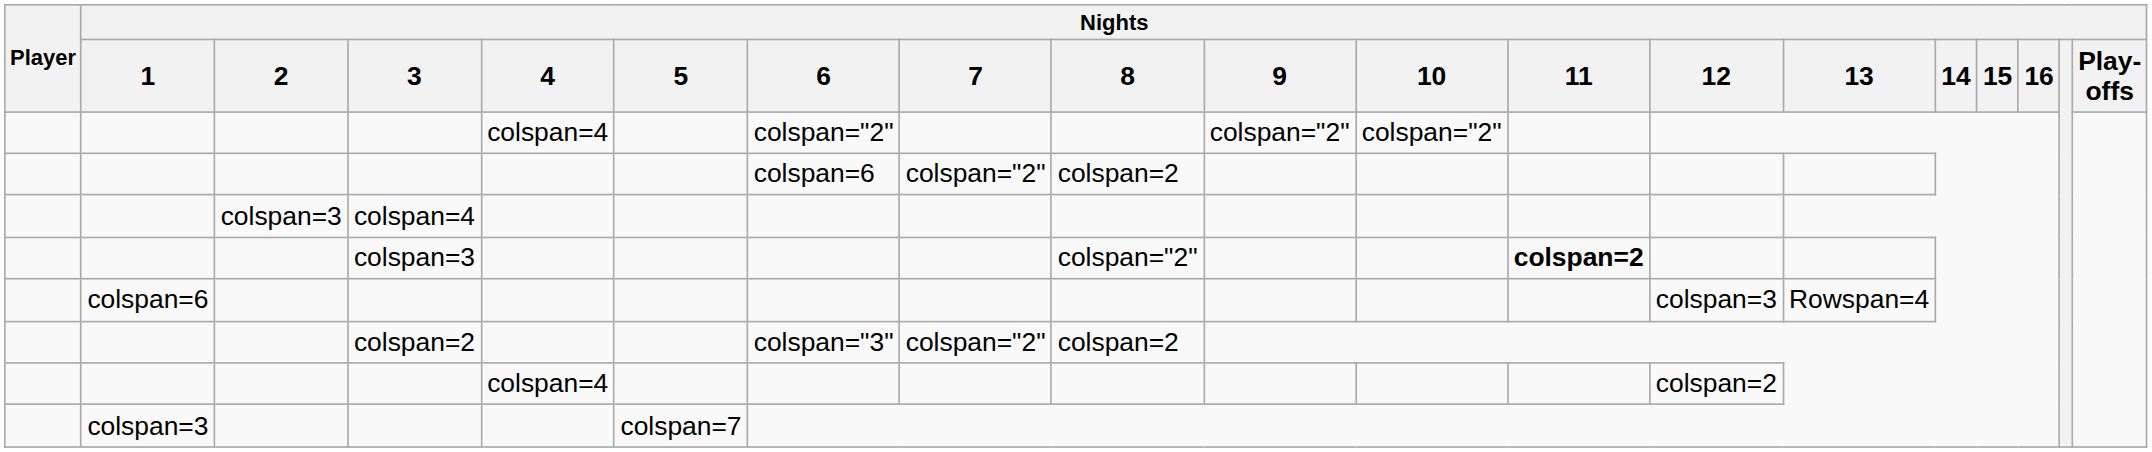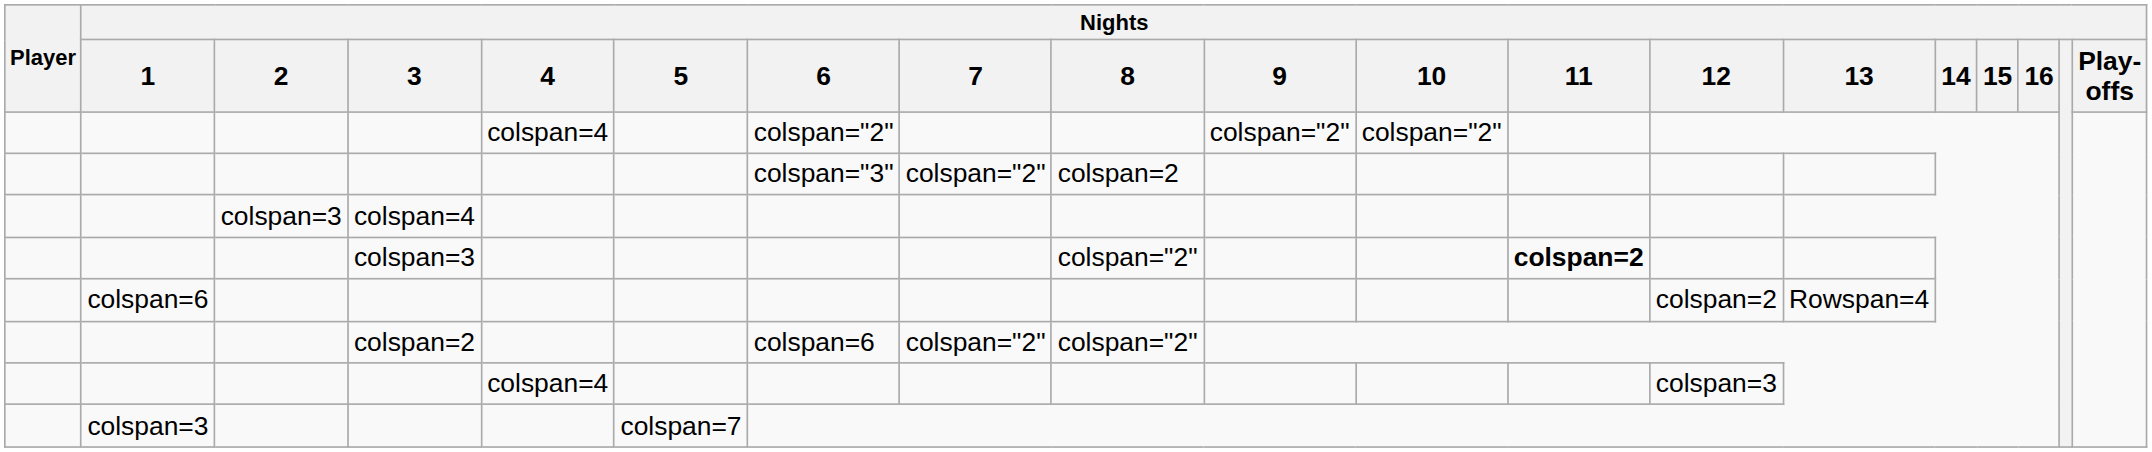(814, 174) colspan=6 -> (824, 174) colspan="3"
(1716, 299) colspan=3 -> (1716, 299) colspan=2
(824, 341) colspan="3" -> (814, 341) colspan=6
(1118, 341) colspan=2 -> (1128, 341) colspan="2"
(1716, 383) colspan=2 -> (1716, 383) colspan=3
